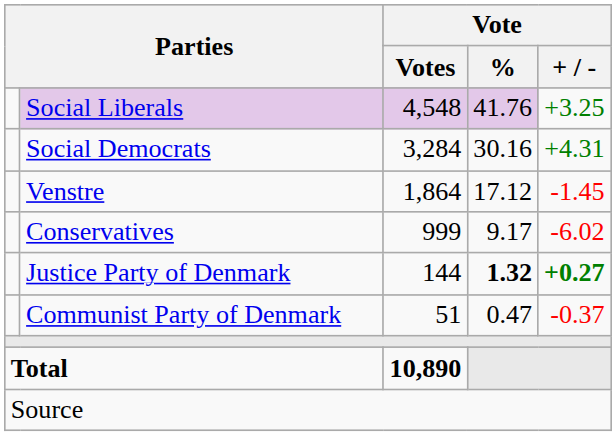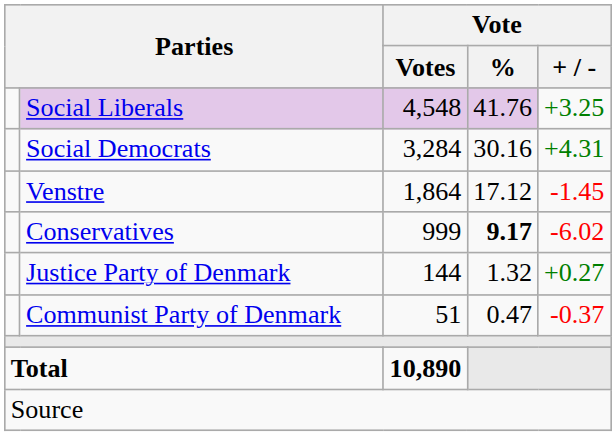(509, 231) normal -> (509, 231) bold
(509, 273) bold -> (509, 273) normal
(574, 273) bold -> (574, 273) normal
